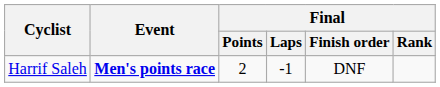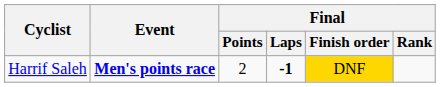(286, 69) normal -> (286, 69) bold
(349, 69) no background -> (349, 69) gold background
